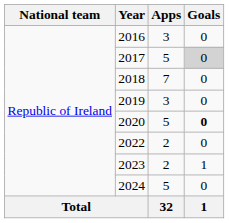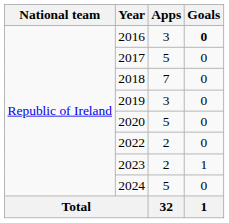(204, 36) normal -> (204, 36) bold
(204, 57) lightgrey background -> (204, 57) no background
(204, 121) bold -> (204, 121) normal
